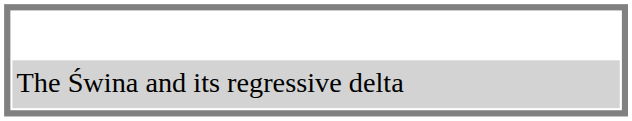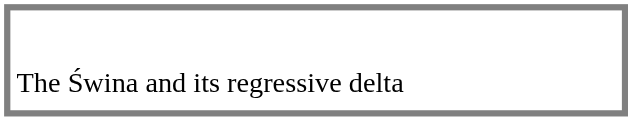(210, 83) lightgrey background -> (210, 83) no background
